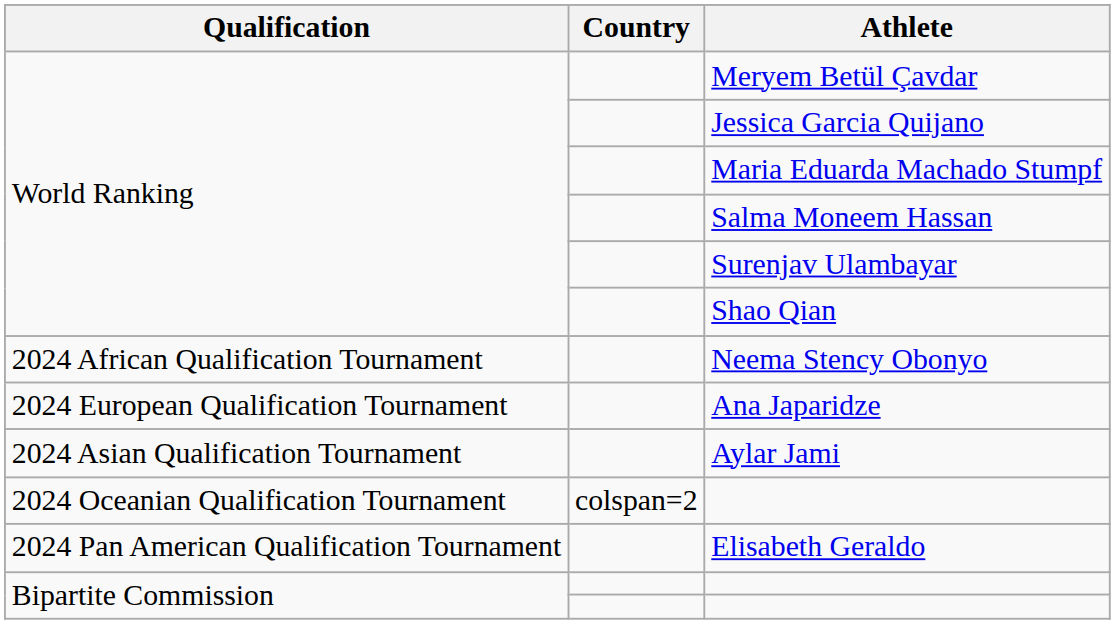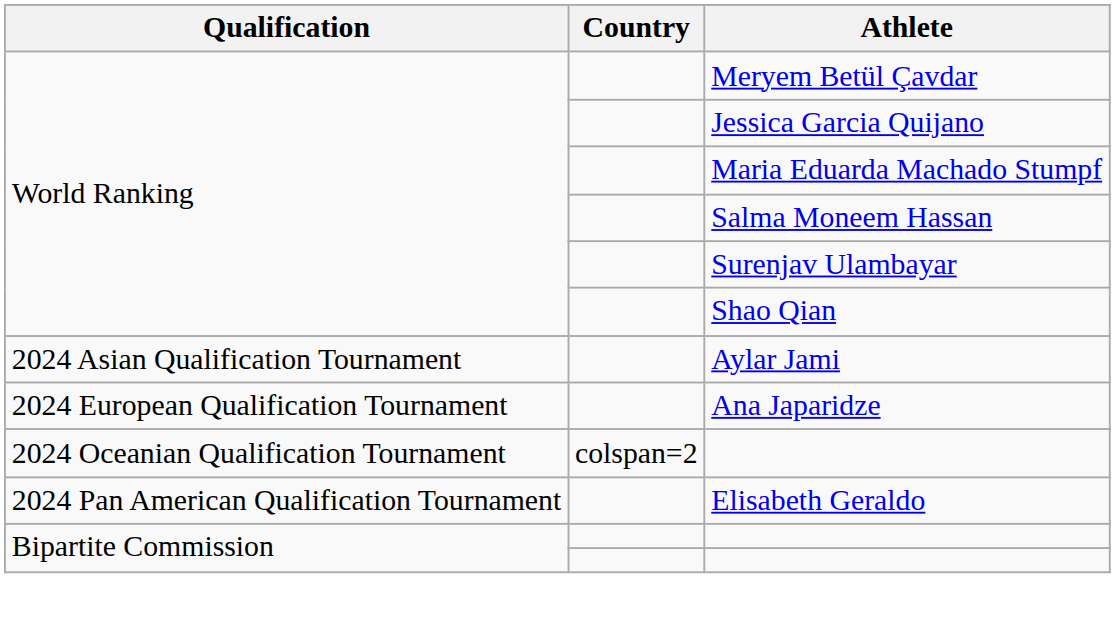- row: (247, 358)
rows swapped: (260, 405) <-> (237, 452)
